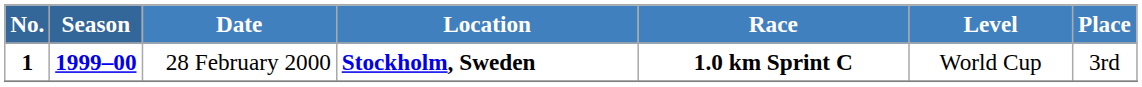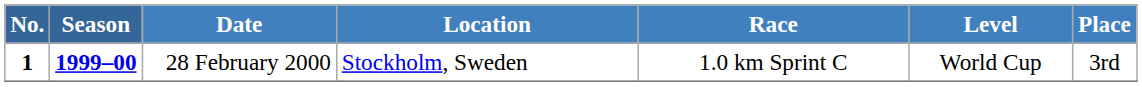(439, 62) bold -> (435, 62) normal
(773, 62) bold -> (773, 62) normal
